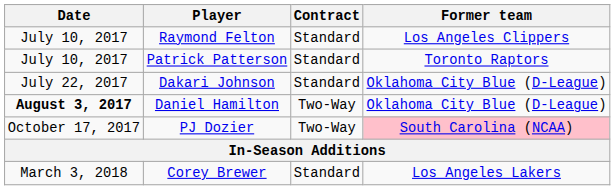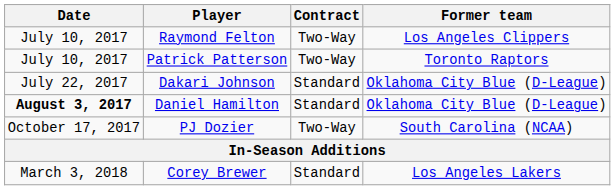(327, 38) Standard -> (327, 38) Two-Way
(327, 61) Standard -> (327, 61) Two-Way
(327, 106) Two-Way -> (327, 106) Standard
(486, 128) pink background -> (486, 128) no background
